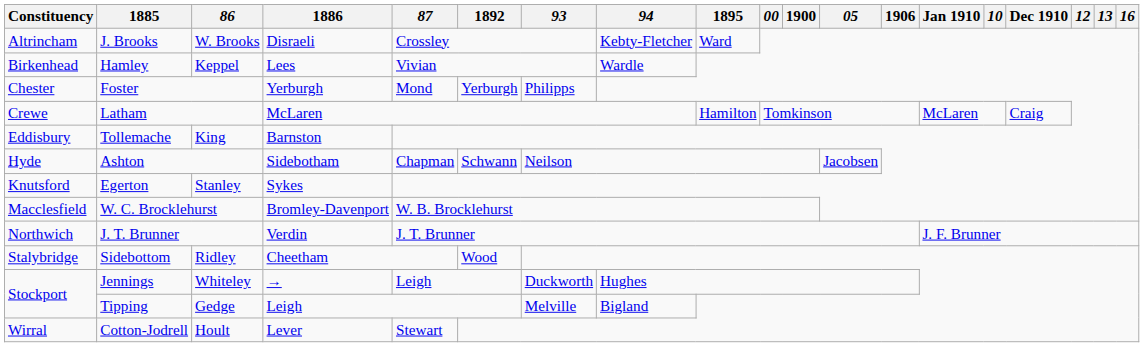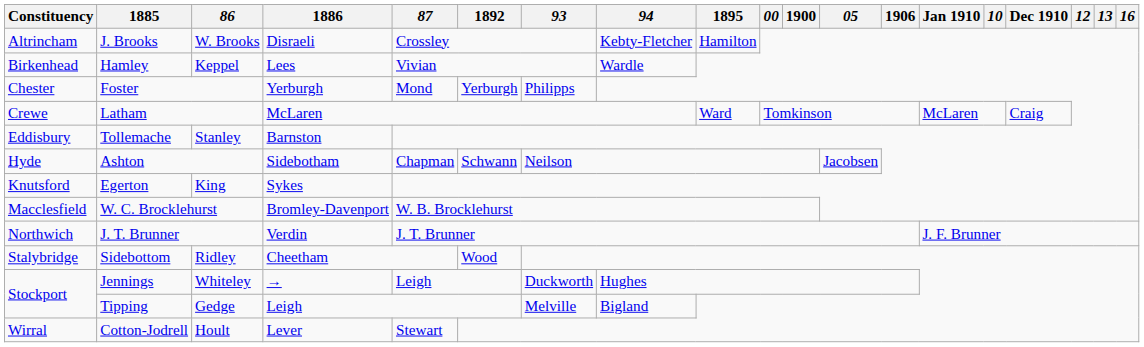(715, 40) Ward -> (728, 40) Hamilton
(728, 112) Hamilton -> (715, 112) Ward
(210, 137) King -> (218, 137) Stanley
(218, 185) Stanley -> (210, 185) King
